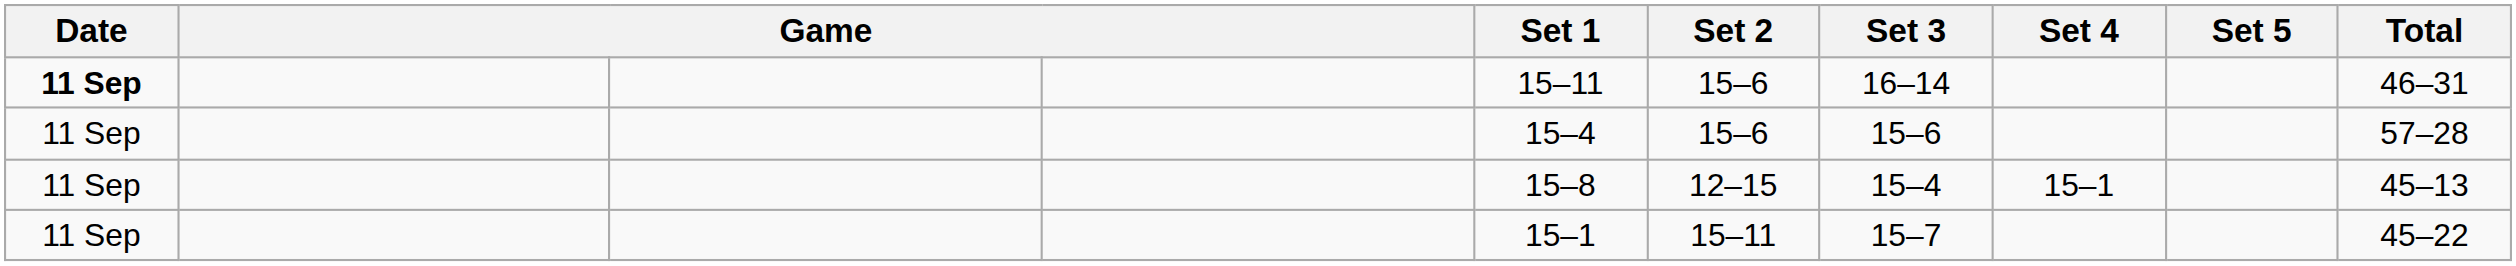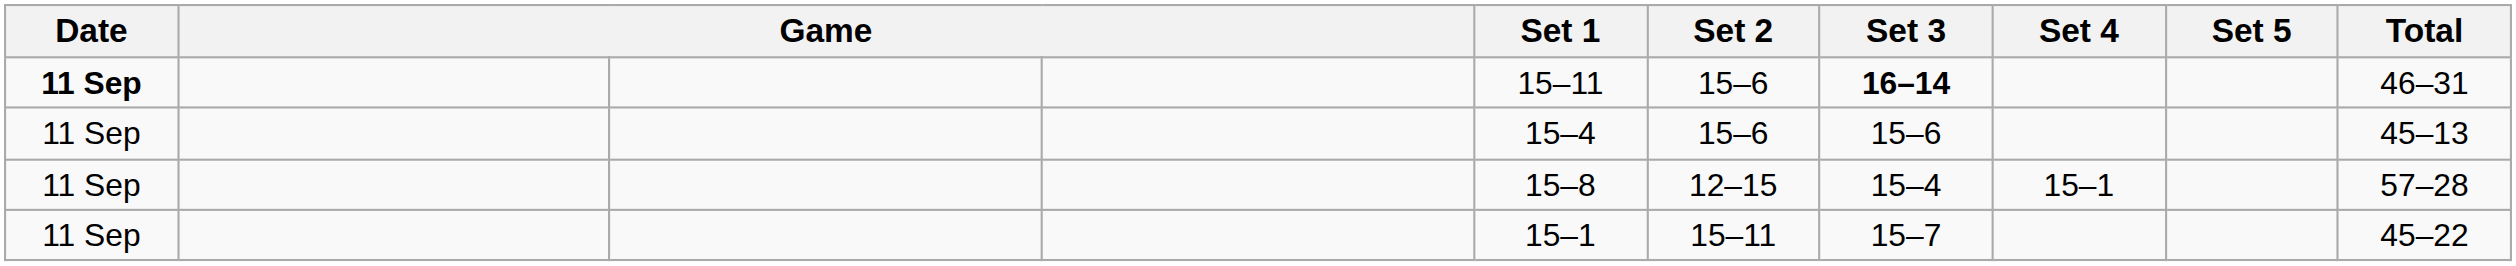(1906, 83) normal -> (1906, 83) bold
(2424, 134) 57–28 -> (2424, 134) 45–13
(2424, 184) 45–13 -> (2424, 184) 57–28
